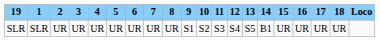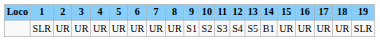columns swapped: (362, 12) <-> (16, 12)
